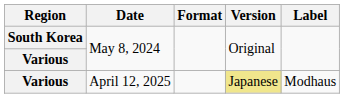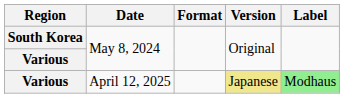(310, 81) no background -> (310, 81) lightgreen background
